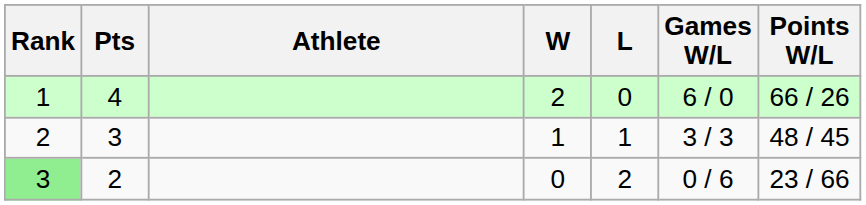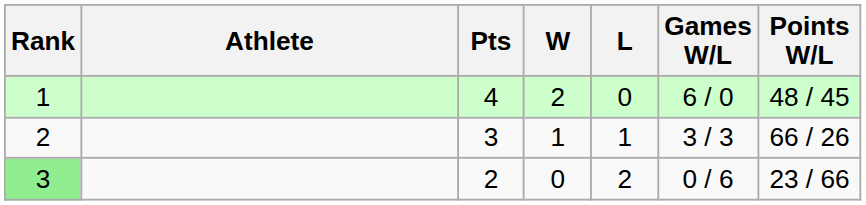columns swapped: (336, 41) <-> (115, 41)
(809, 97) 66 / 26 -> (809, 97) 48 / 45
(809, 138) 48 / 45 -> (809, 138) 66 / 26
